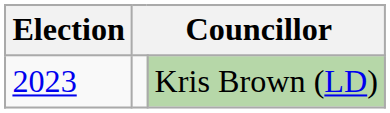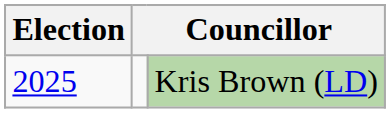(45, 81) 2023 -> (45, 81) 2025
